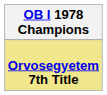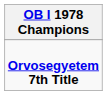(53, 72) khaki background -> (53, 72) no background
